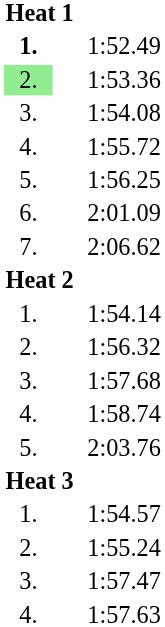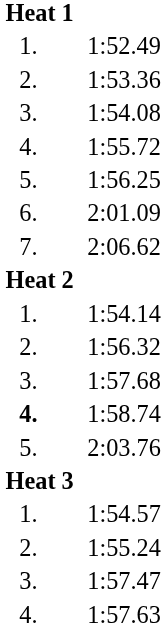(28, 46) bold -> (28, 46) normal
(28, 79) lightgreen background -> (28, 79) no background
(28, 414) normal -> (28, 414) bold
